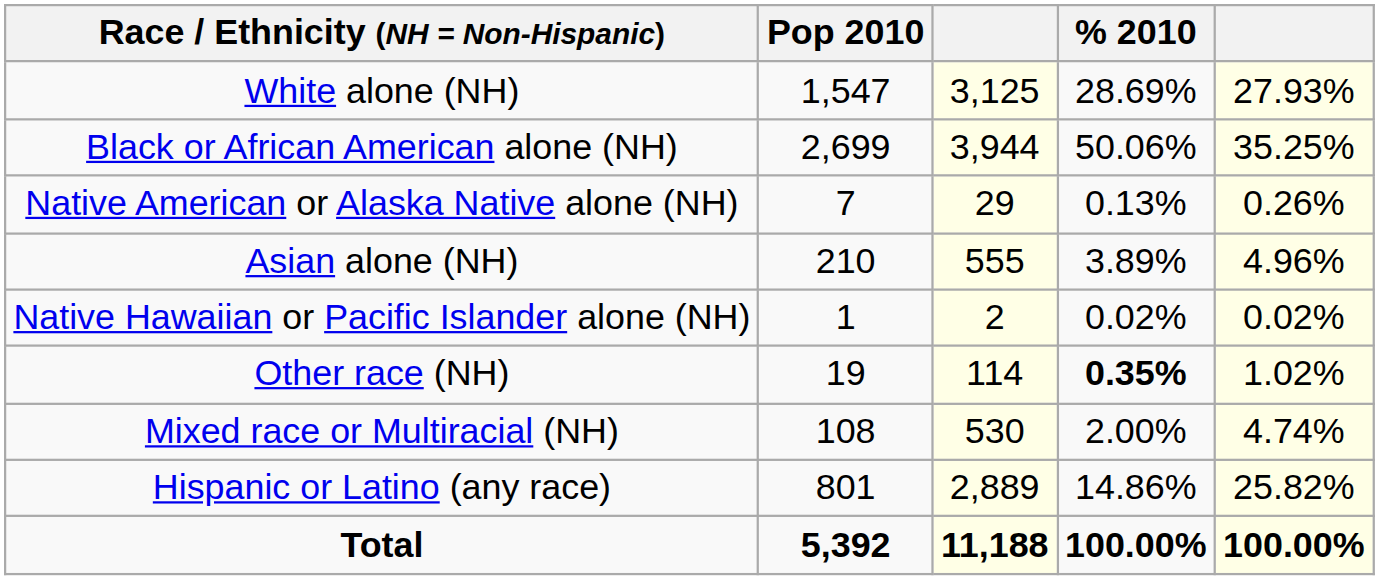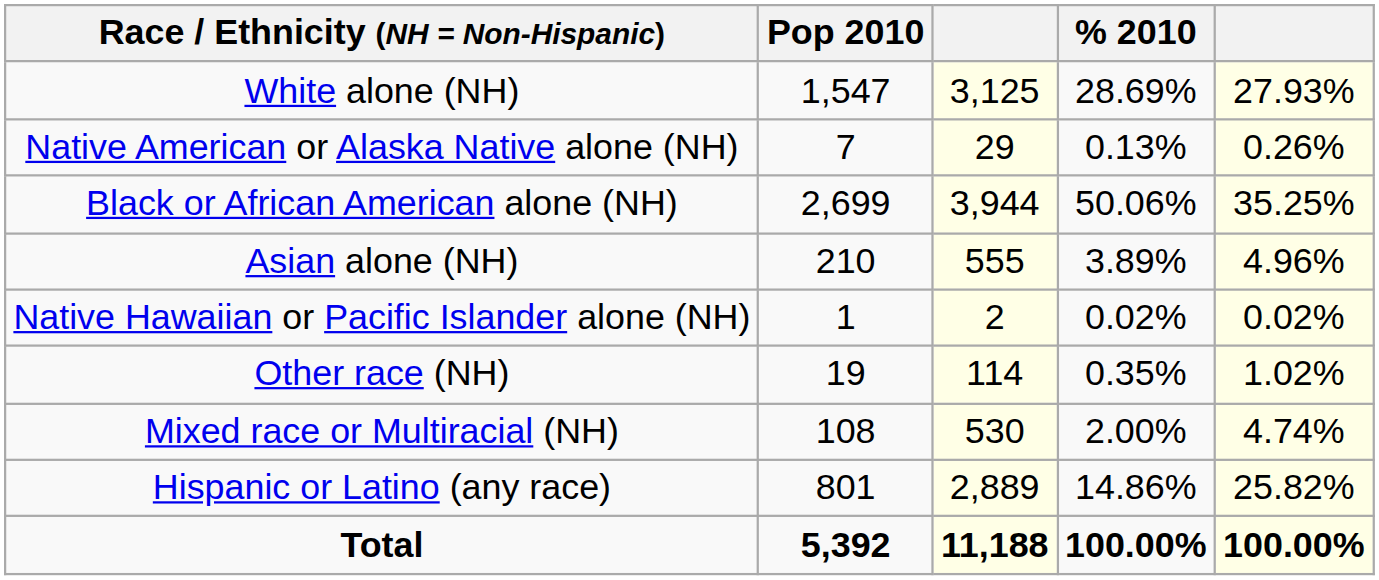rows swapped: (382, 146) <-> (382, 203)
(1136, 373) bold -> (1136, 373) normal
